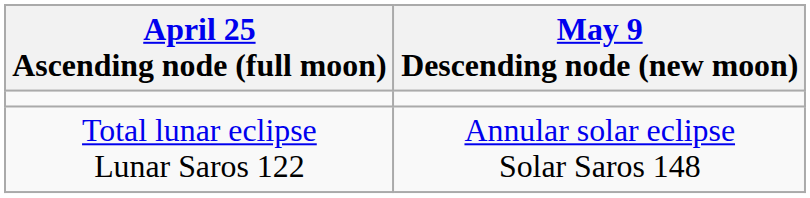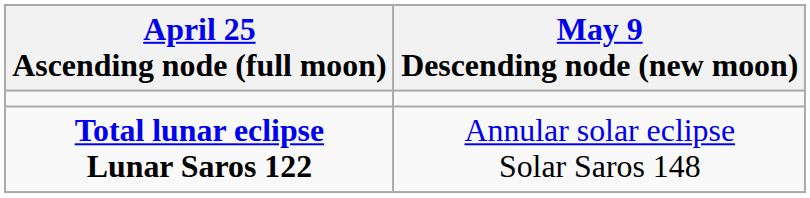(199, 148) normal -> (199, 148) bold
